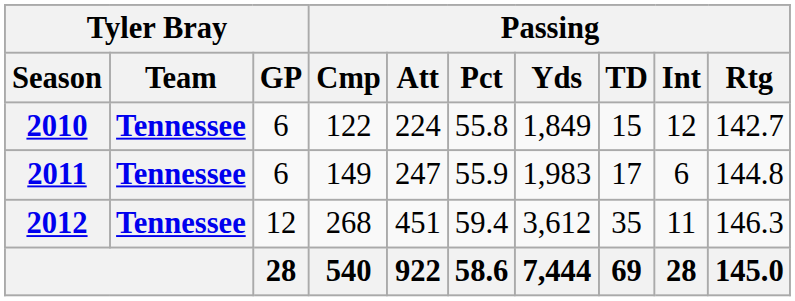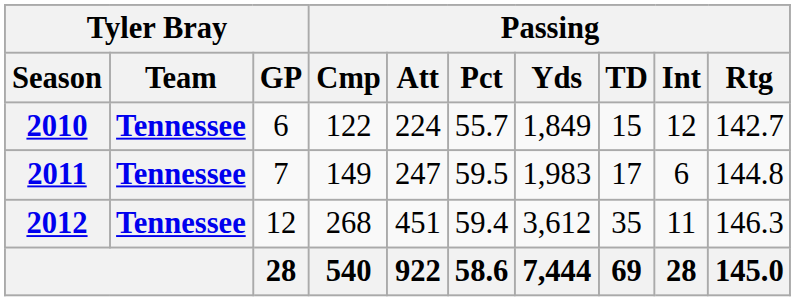(482, 125) 55.8 -> (482, 125) 55.7
(281, 174) 6 -> (281, 174) 7
(482, 174) 55.9 -> (482, 174) 59.5
